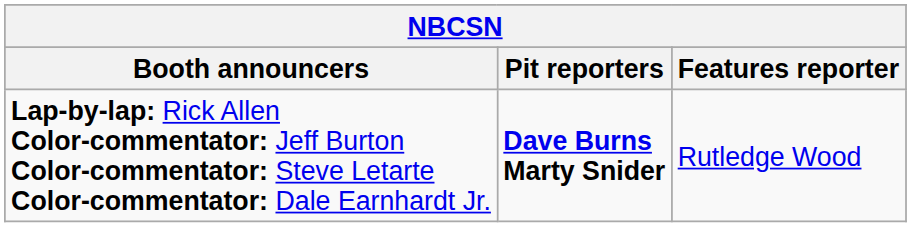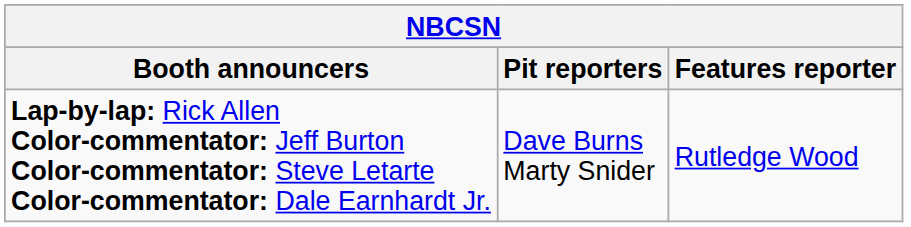(584, 156) bold -> (579, 156) normal
